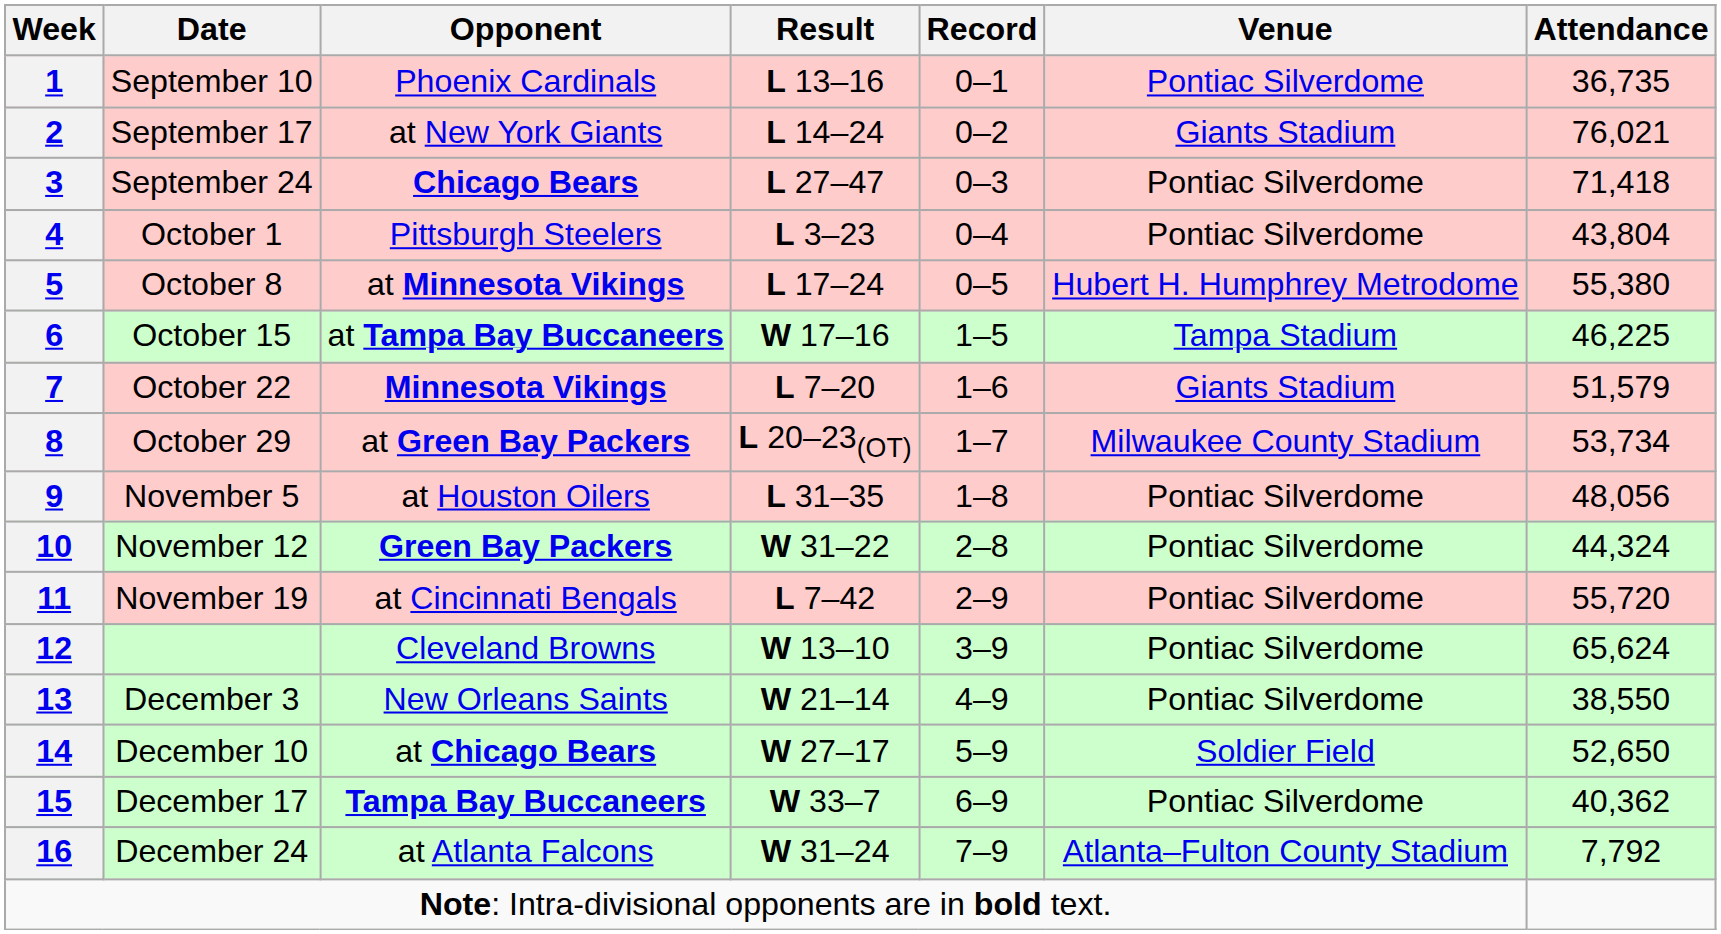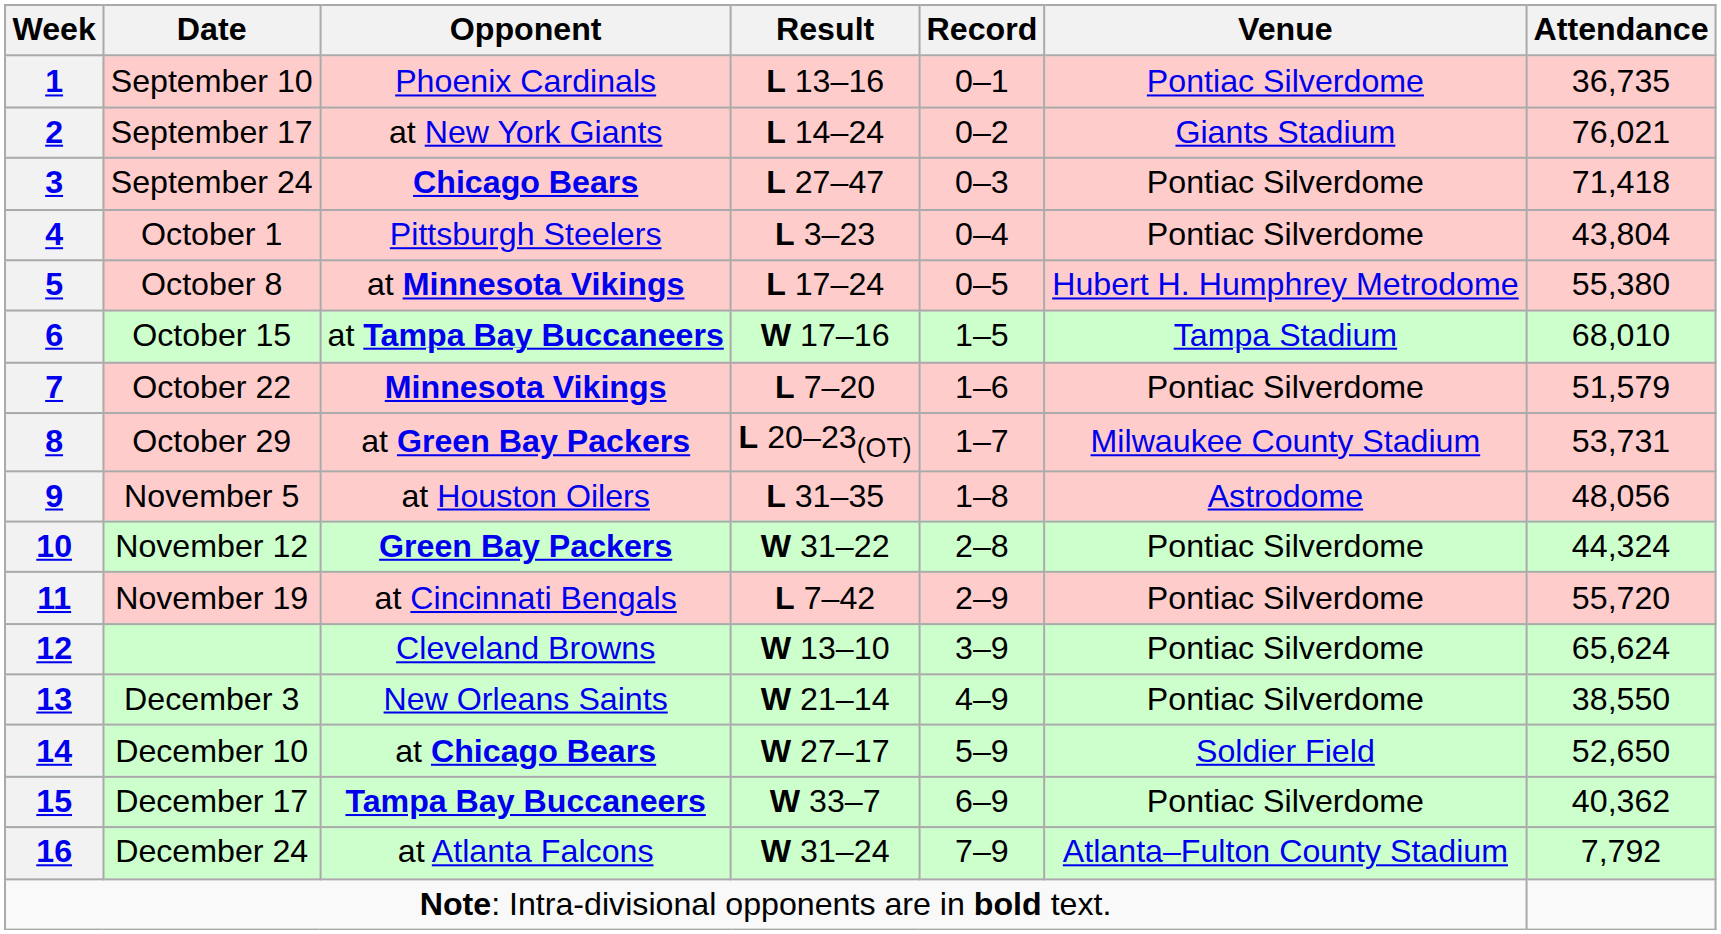(1621, 336) 46,225 -> (1621, 336) 68,010
(1285, 387) Giants Stadium -> (1285, 387) Pontiac Silverdome
(1621, 441) 53,734 -> (1621, 441) 53,731
(1285, 495) Pontiac Silverdome -> (1285, 495) Astrodome
